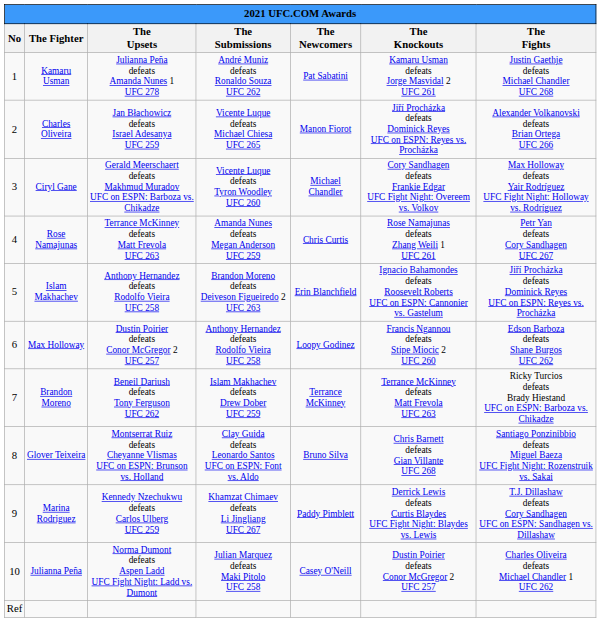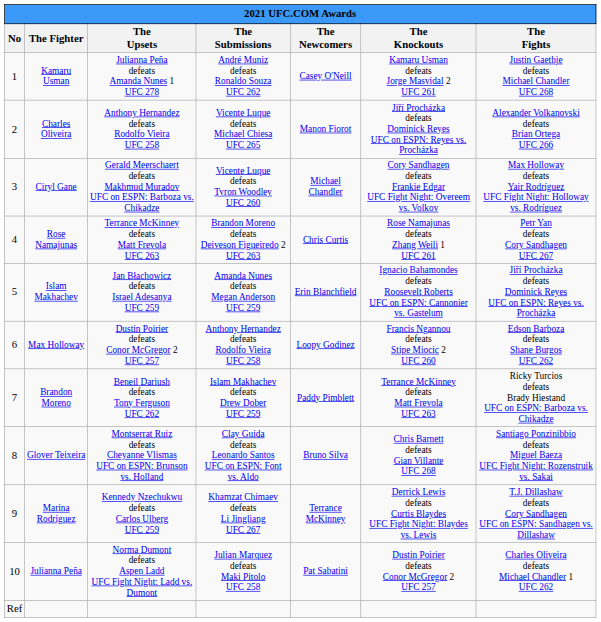(326, 76) Pat Sabatini -> (326, 76) Casey O'Neill
(142, 129) Jan Błachowicz defeats Israel Adesanya UFC 259 -> (142, 129) Anthony Hernandez defeats Rodolfo Vieira UFC 258
(243, 239) Amanda Nunes defeats Megan Anderson UFC 259 -> (243, 239) Brandon Moreno defeats Deiveson Figueiredo 2 UFC 263
(142, 292) Anthony Hernandez defeats Rodolfo Vieira UFC 258 -> (142, 292) Jan Błachowicz defeats Israel Adesanya UFC 259
(243, 292) Brandon Moreno defeats Deiveson Figueiredo 2 UFC 263 -> (243, 292) Amanda Nunes defeats Megan Anderson UFC 259
(326, 397) Terrance McKinney -> (326, 397) Paddy Pimblett
(326, 513) Paddy Pimblett -> (326, 513) Terrance McKinney
(326, 571) Casey O'Neill -> (326, 571) Pat Sabatini
